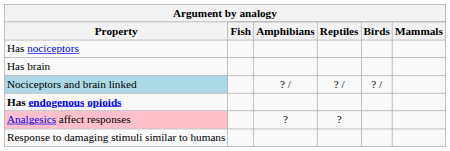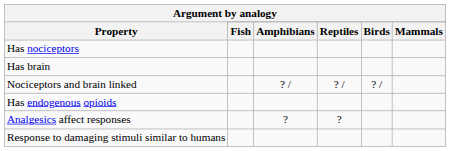(72, 84) lightblue background -> (72, 84) no background
(64, 102) bold -> (62, 102) normal
(69, 119) pink background -> (69, 119) no background
